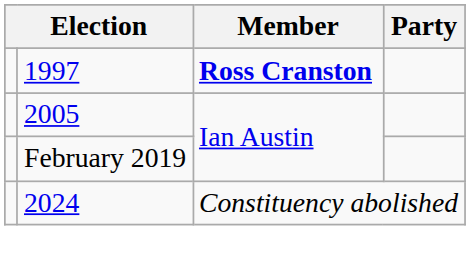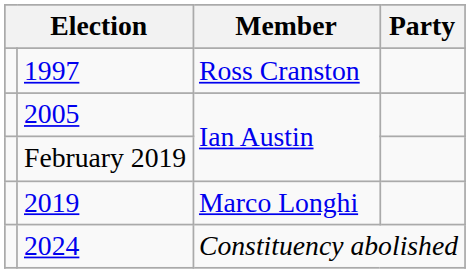(285, 70) bold -> (279, 70) normal
+ row: (52, 202)
